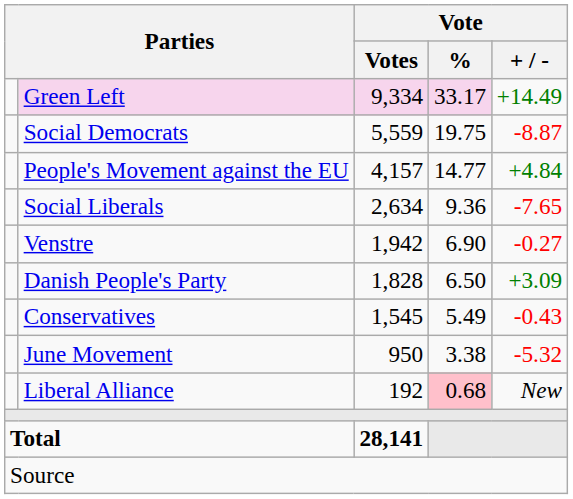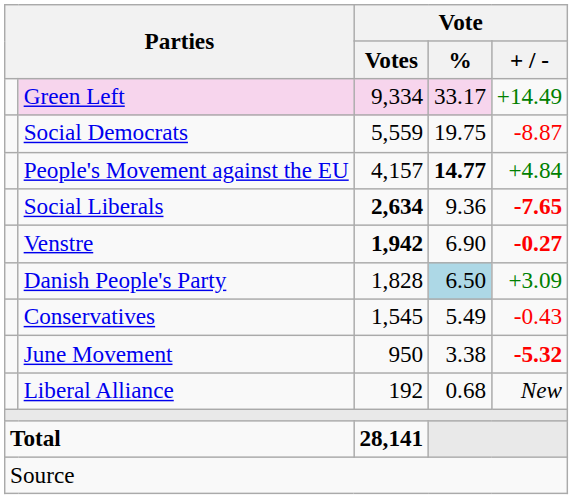(460, 170) normal -> (460, 170) bold
(397, 206) normal -> (397, 206) bold
(538, 206) normal -> (538, 206) bold
(397, 243) normal -> (397, 243) bold
(538, 243) normal -> (538, 243) bold
(466, 280) no background -> (466, 280) lightblue background
(538, 354) normal -> (538, 354) bold
(466, 390) pink background -> (466, 390) no background
